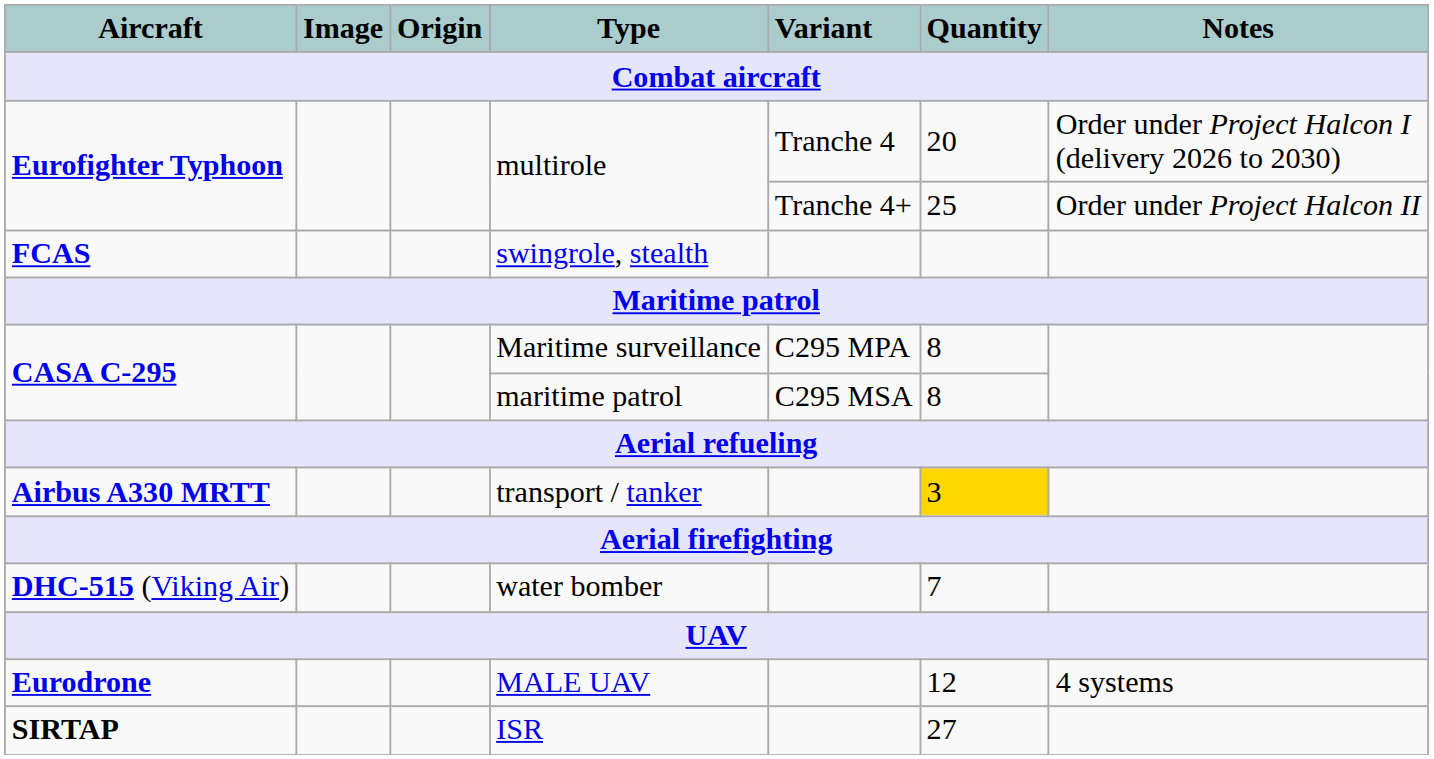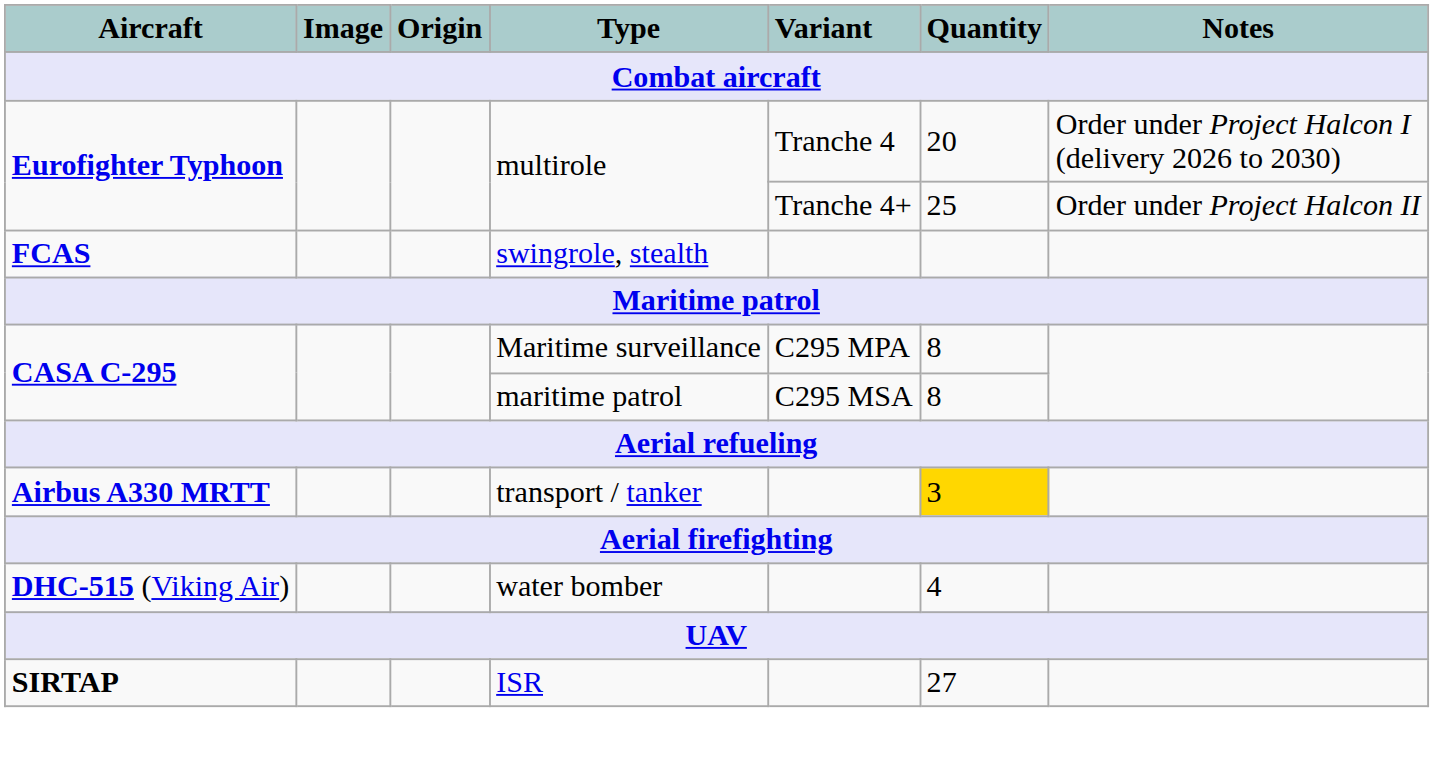(934, 586) 7 -> (934, 586) 4
- row: (82, 682)
